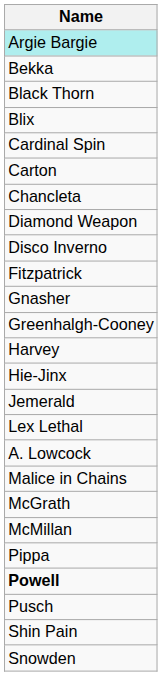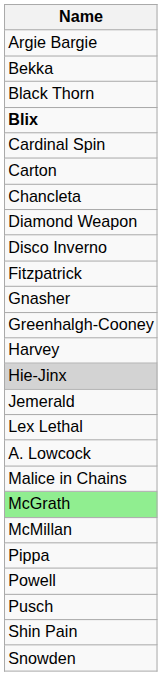(53, 42) paleturquoise background -> (53, 42) no background
(21, 119) normal -> (23, 119) bold
(37, 376) no background -> (37, 376) lightgrey background
(39, 504) no background -> (39, 504) lightgreen background
(34, 581) bold -> (32, 581) normal
